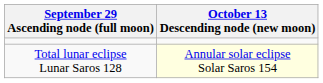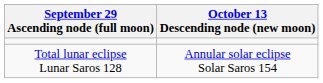(238, 61) lightyellow background -> (238, 61) no background
